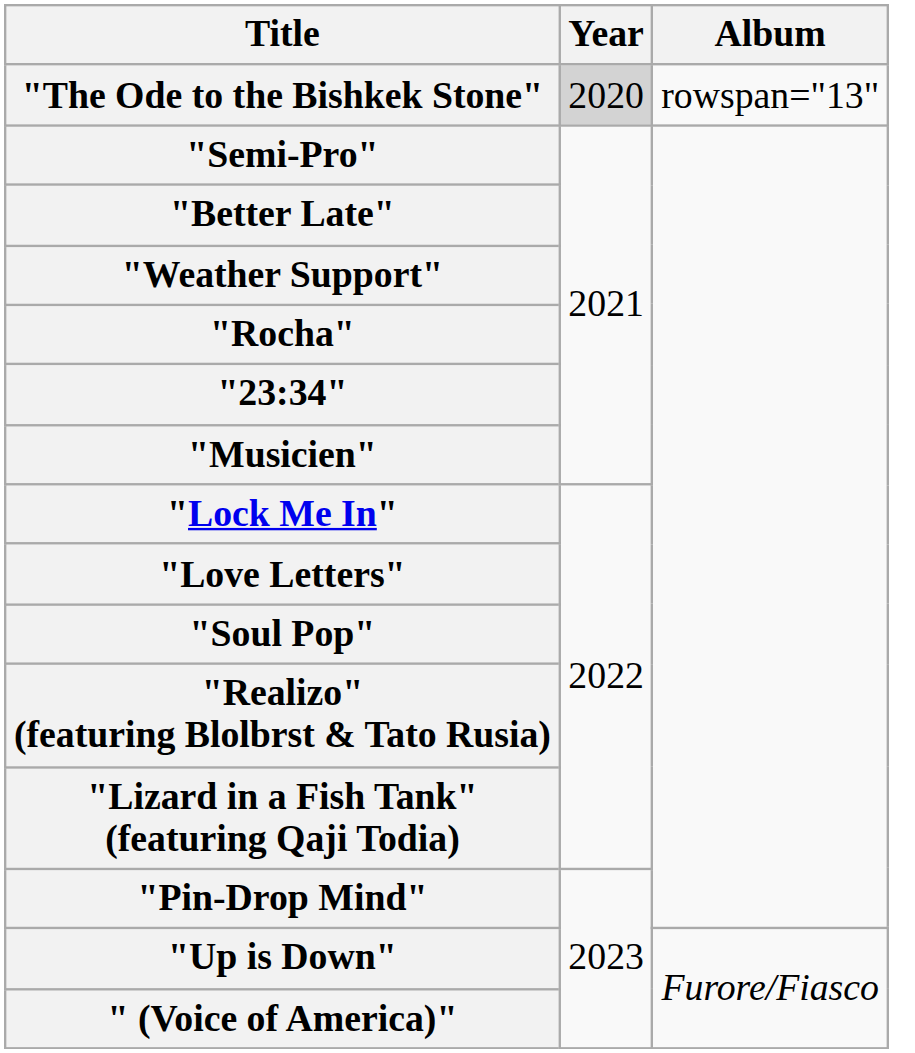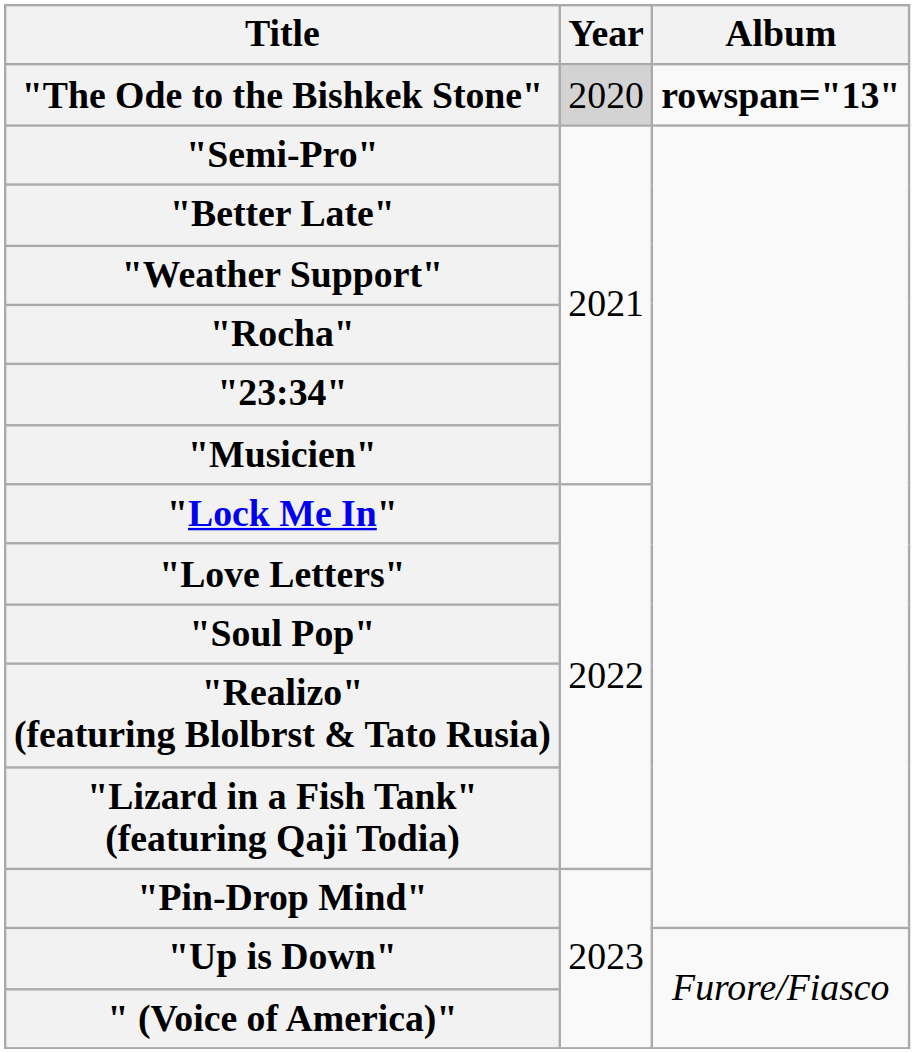(770, 94) normal -> (781, 94) bold
